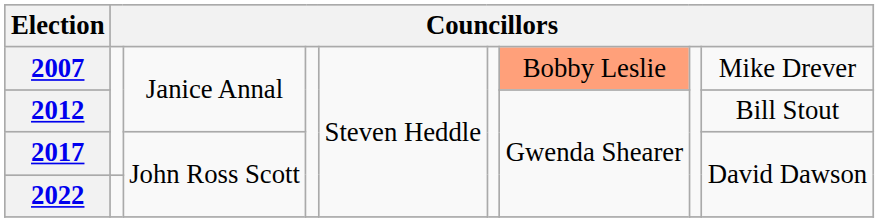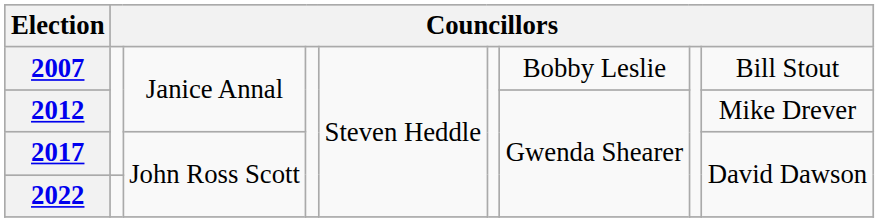(594, 68) lightsalmon background -> (594, 68) no background
(787, 68) Mike Drever -> (787, 68) Bill Stout
(787, 110) Bill Stout -> (787, 110) Mike Drever
